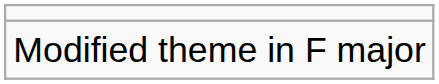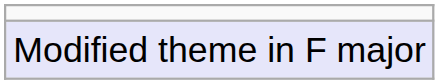(220, 49) no background -> (220, 49) lavender background
